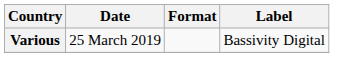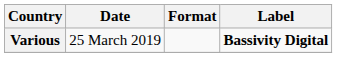(274, 40) normal -> (276, 40) bold
